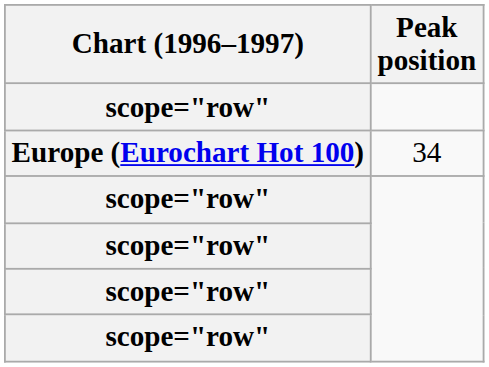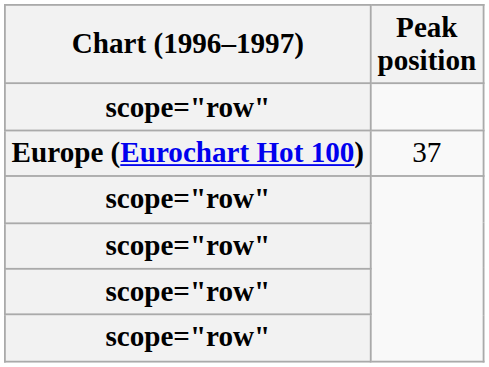(427, 152) 34 -> (427, 152) 37
